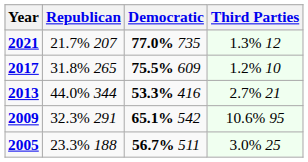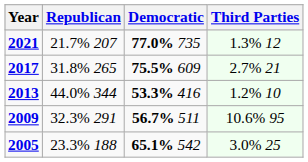(255, 68) 1.2% 10 -> (255, 68) 2.7% 21
(255, 93) 2.7% 21 -> (255, 93) 1.2% 10
(166, 118) 65.1% 542 -> (166, 118) 56.7% 511
(166, 144) 56.7% 511 -> (166, 144) 65.1% 542
